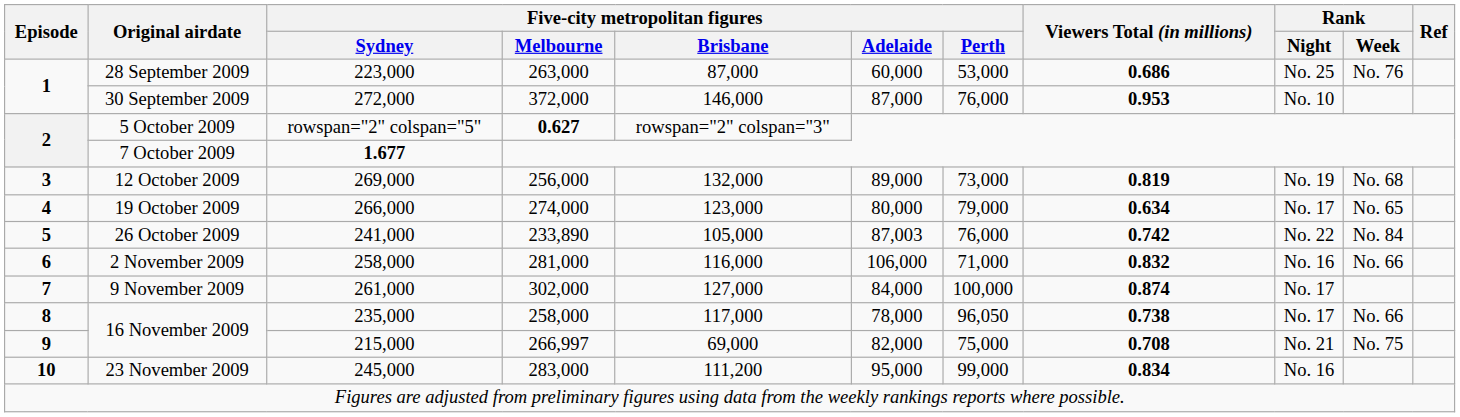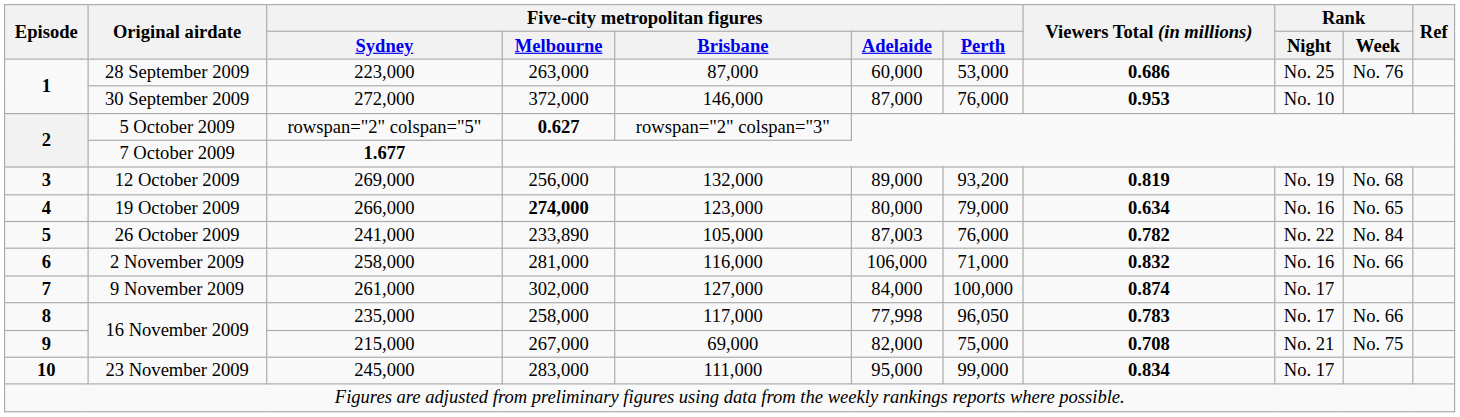(983, 180) 73,000 -> (983, 180) 93,200
(559, 207) normal -> (559, 207) bold
(1309, 207) No. 17 -> (1309, 207) No. 16
(1149, 234) 0.742 -> (1149, 234) 0.782
(897, 316) 78,000 -> (897, 316) 77,998
(1149, 316) 0.738 -> (1149, 316) 0.783
(559, 343) 266,997 -> (559, 343) 267,000
(733, 370) 111,200 -> (733, 370) 111,000
(1309, 370) No. 16 -> (1309, 370) No. 17
